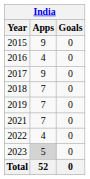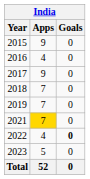(43, 120) no background -> (43, 120) gold background
(71, 136) normal -> (71, 136) bold
(43, 151) lightgrey background -> (43, 151) no background
